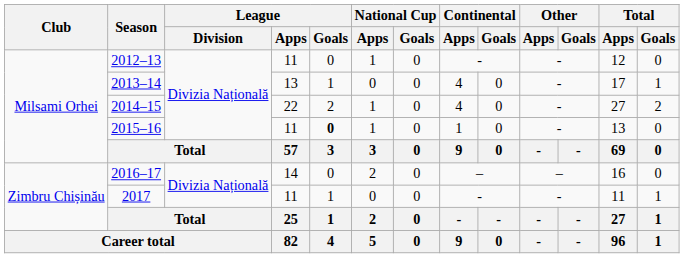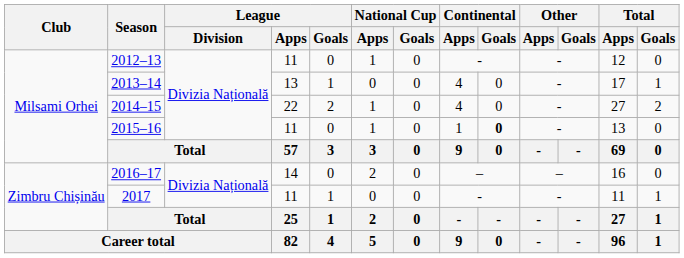(331, 128) bold -> (331, 128) normal
(499, 128) normal -> (499, 128) bold
